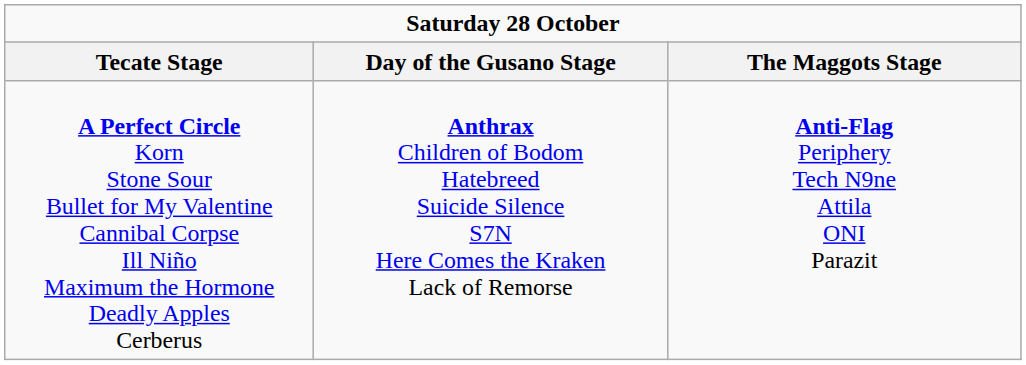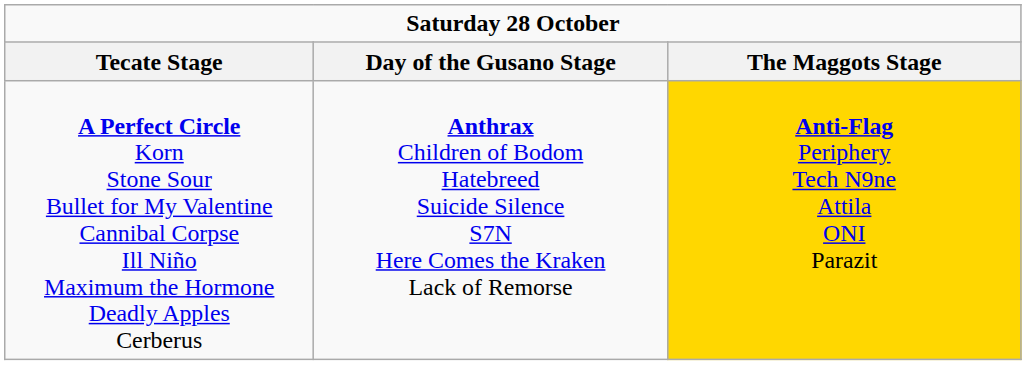(844, 192) no background -> (844, 192) gold background
